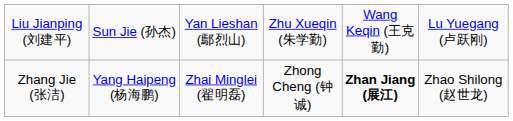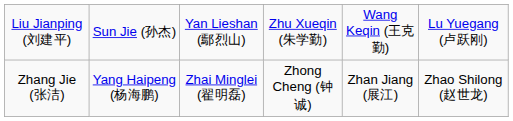(380, 87) bold -> (380, 87) normal
